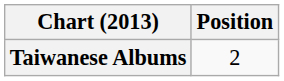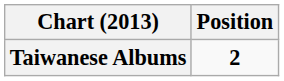(235, 57) normal -> (235, 57) bold
